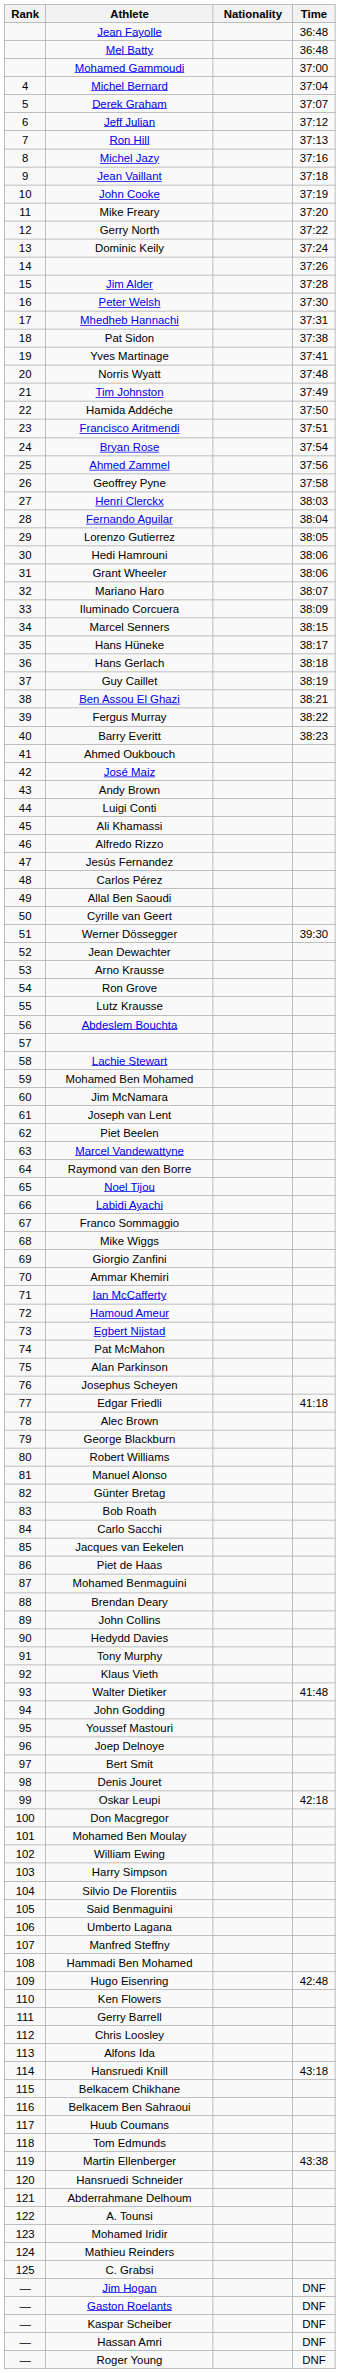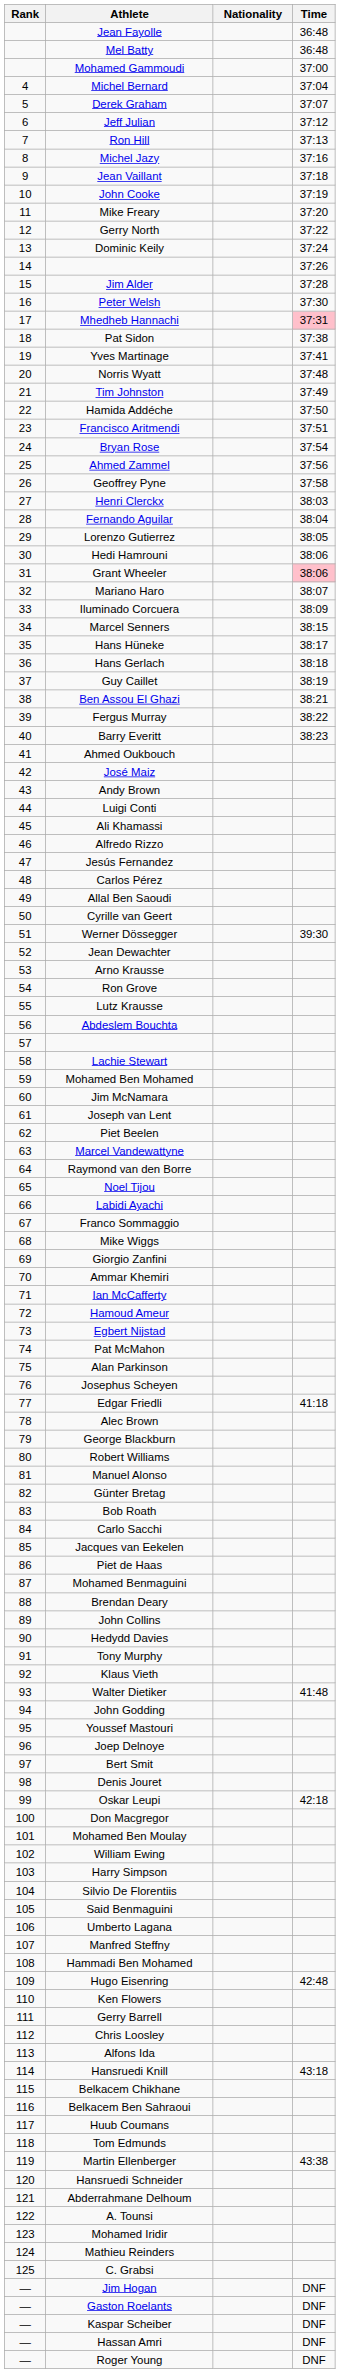(314, 320) no background -> (314, 320) pink background
(314, 573) no background -> (314, 573) pink background
